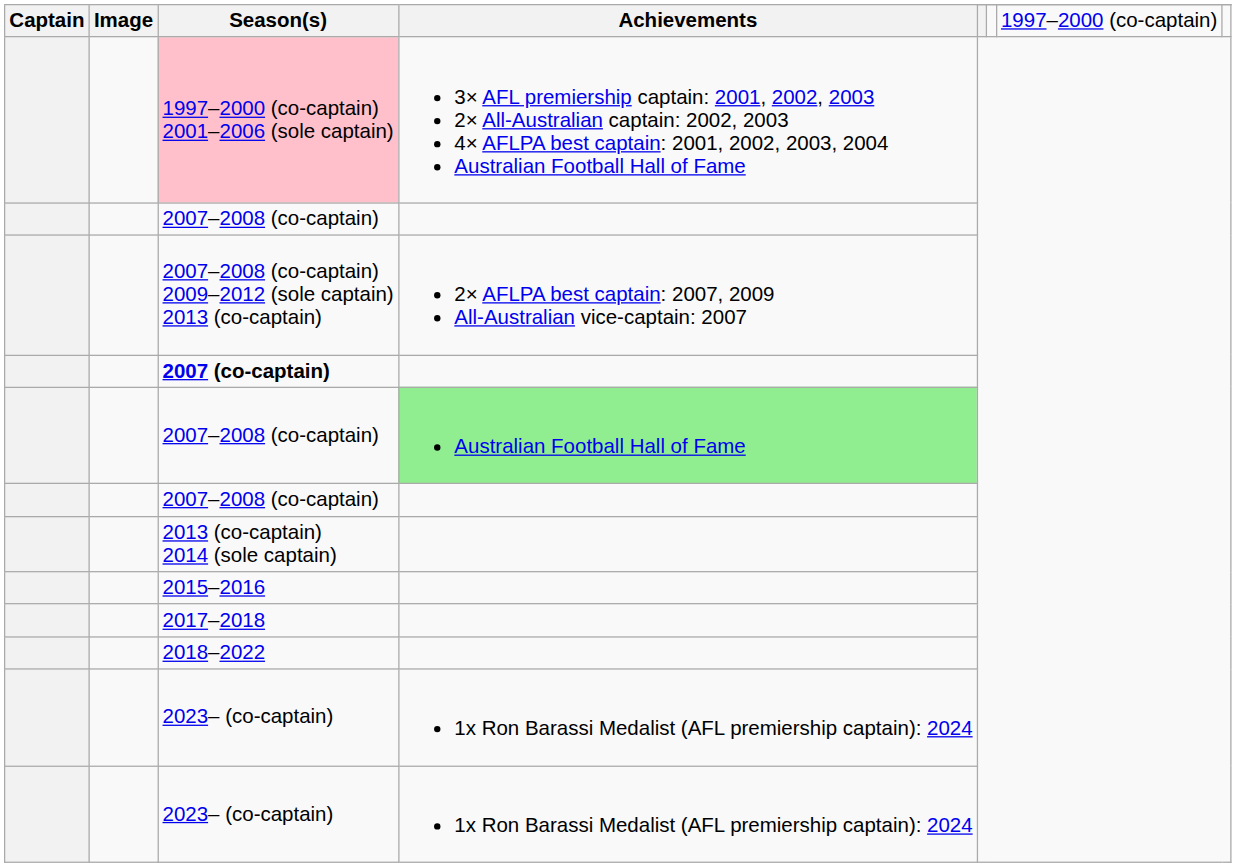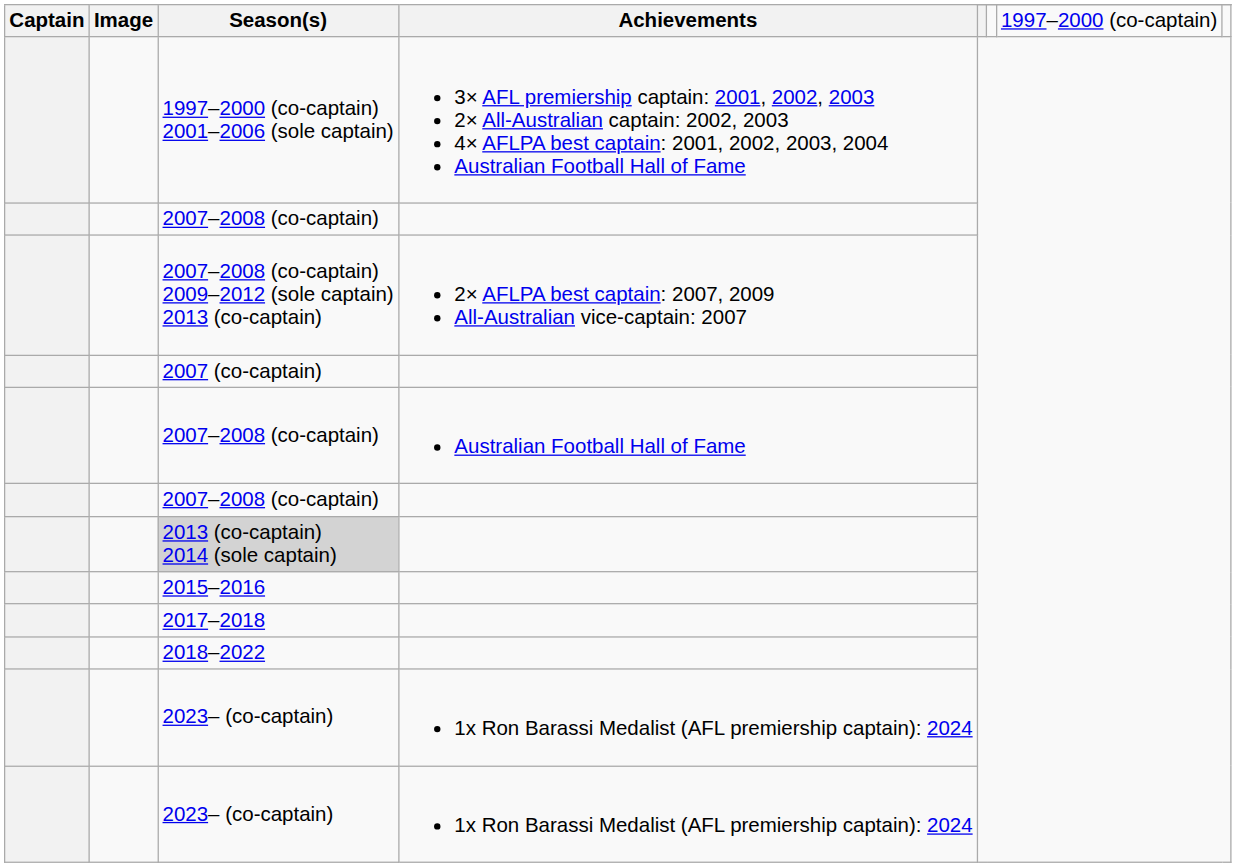(278, 119) pink background -> (278, 119) no background
(246, 370) bold -> (242, 370) normal
(688, 447) lightgreen background -> (688, 447) no background
(250, 543) no background -> (250, 543) lightgrey background
